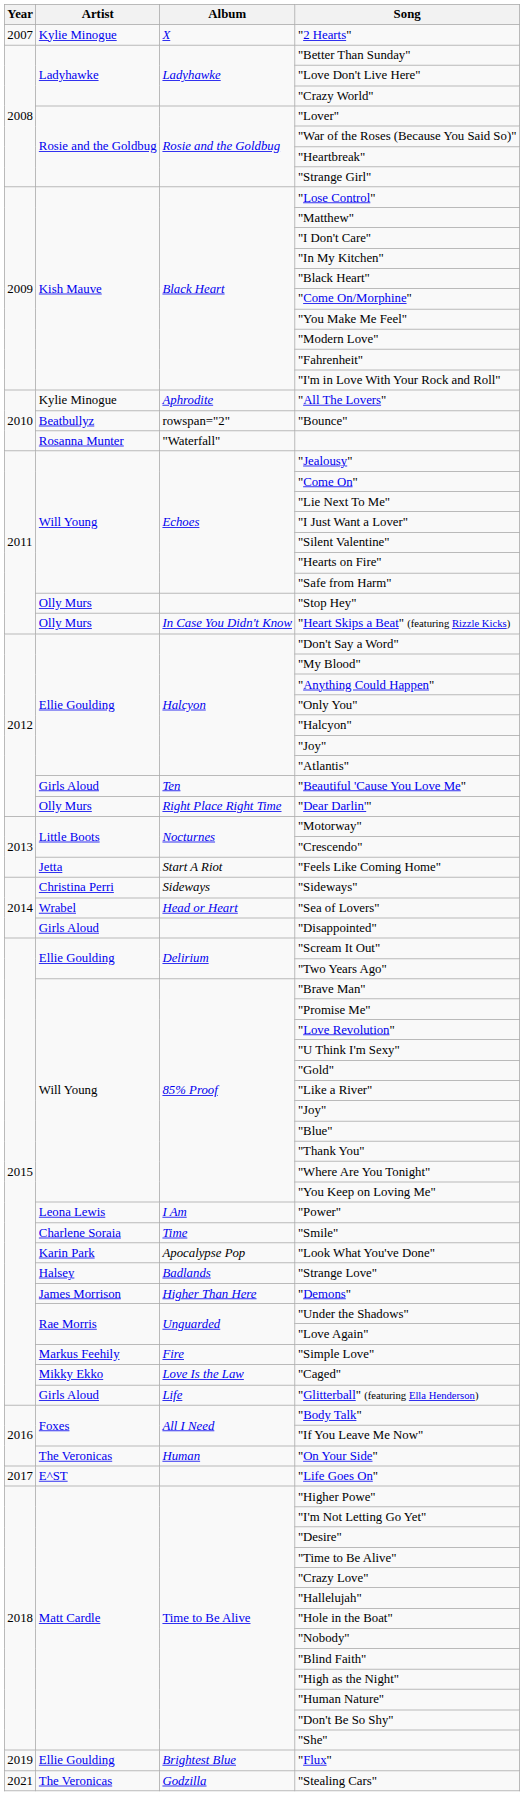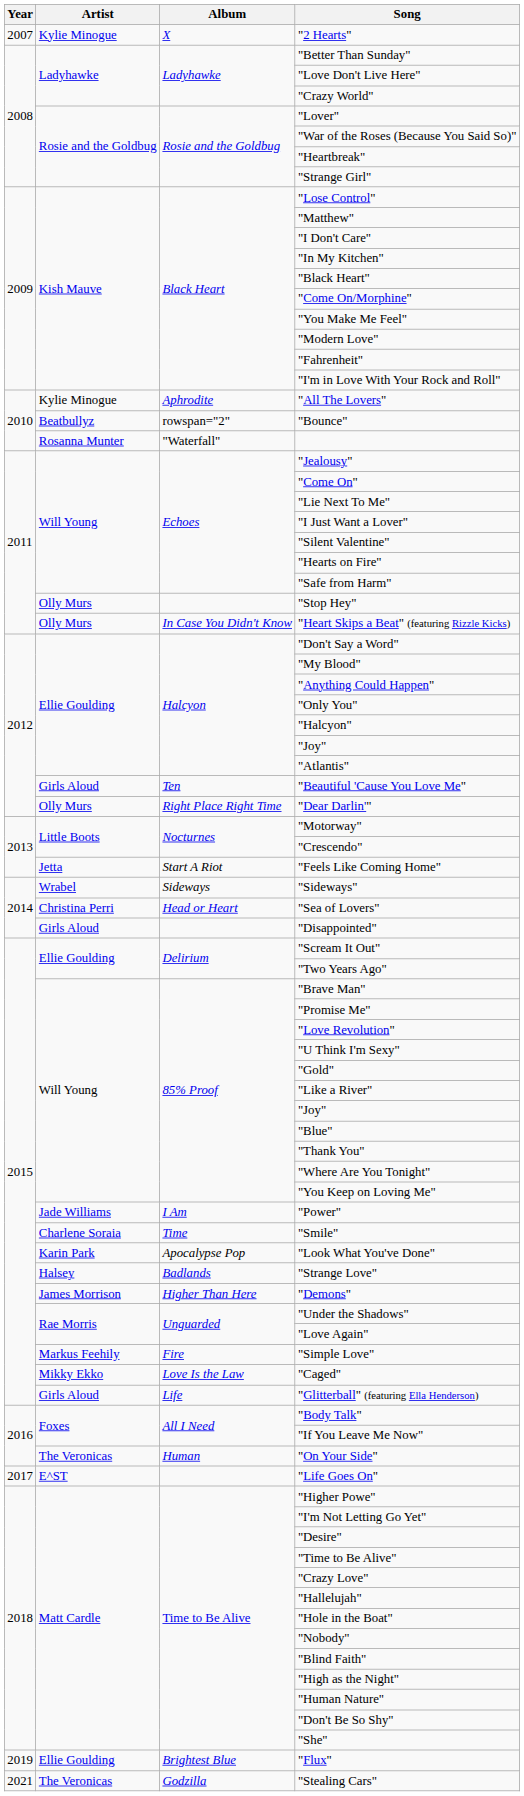(76, 887) Christina Perri -> (57, 887) Wrabel
(57, 907) Wrabel -> (76, 907) Christina Perri
(72, 1212) Leona Lewis -> (75, 1212) Jade Williams
